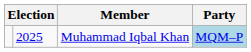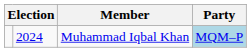(29, 36) 2025 -> (29, 36) 2024
